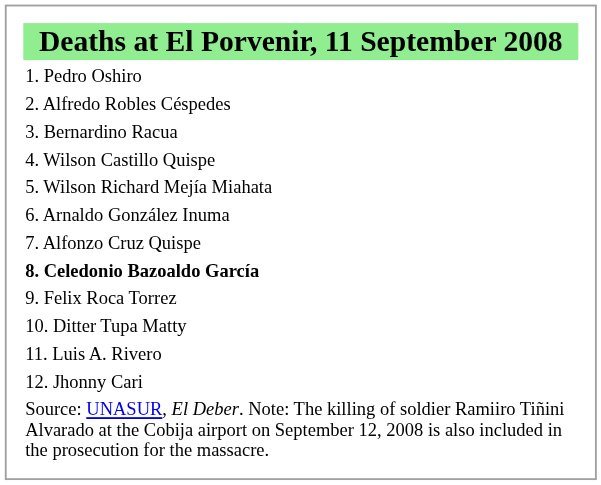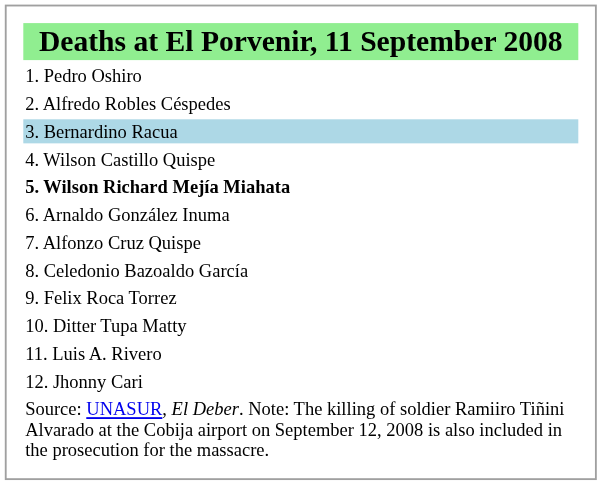(101, 131) no background -> (101, 131) lightblue background
(149, 187) normal -> (158, 187) bold
(142, 270) bold -> (137, 270) normal
